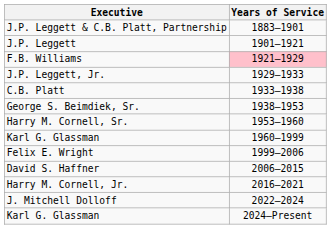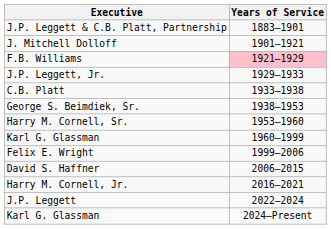(41, 44) J.P. Leggett -> (62, 44) J. Mitchell Dolloff
(62, 200) J. Mitchell Dolloff -> (41, 200) J.P. Leggett
